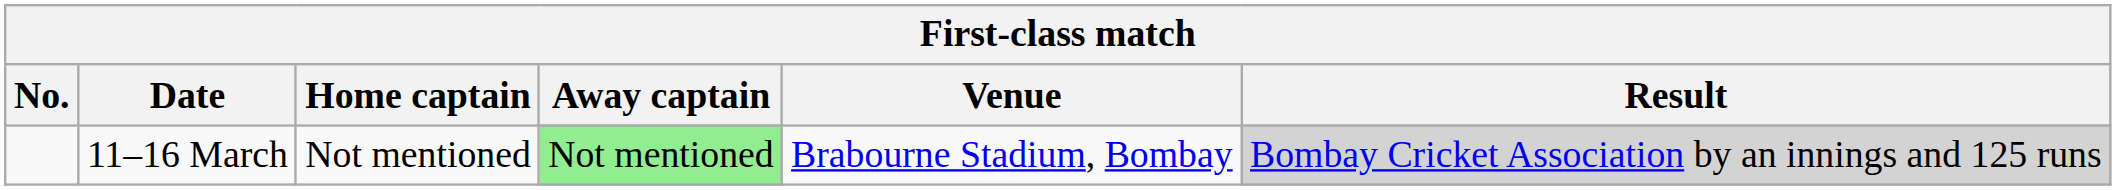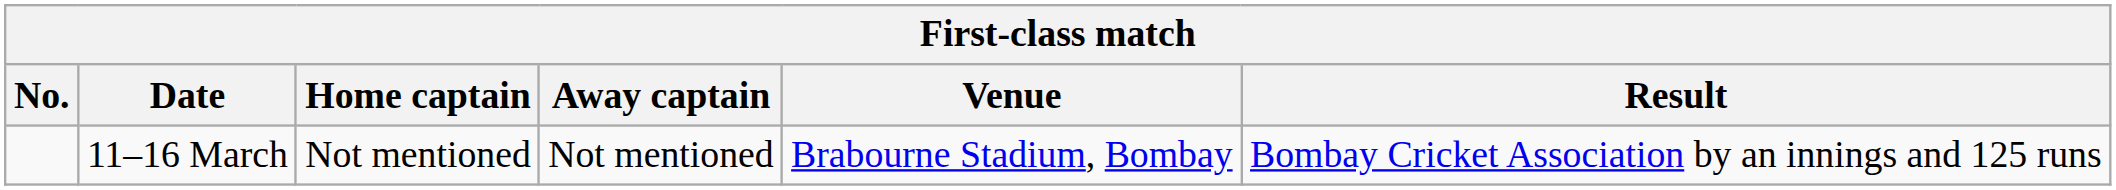(661, 154) lightgreen background -> (661, 154) no background
(1676, 154) lightgrey background -> (1676, 154) no background
